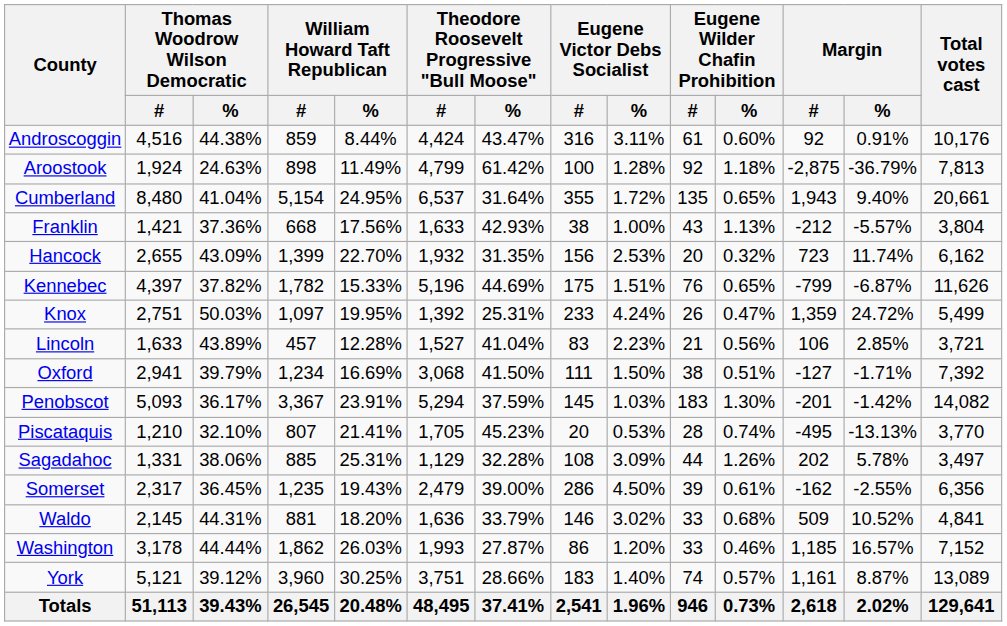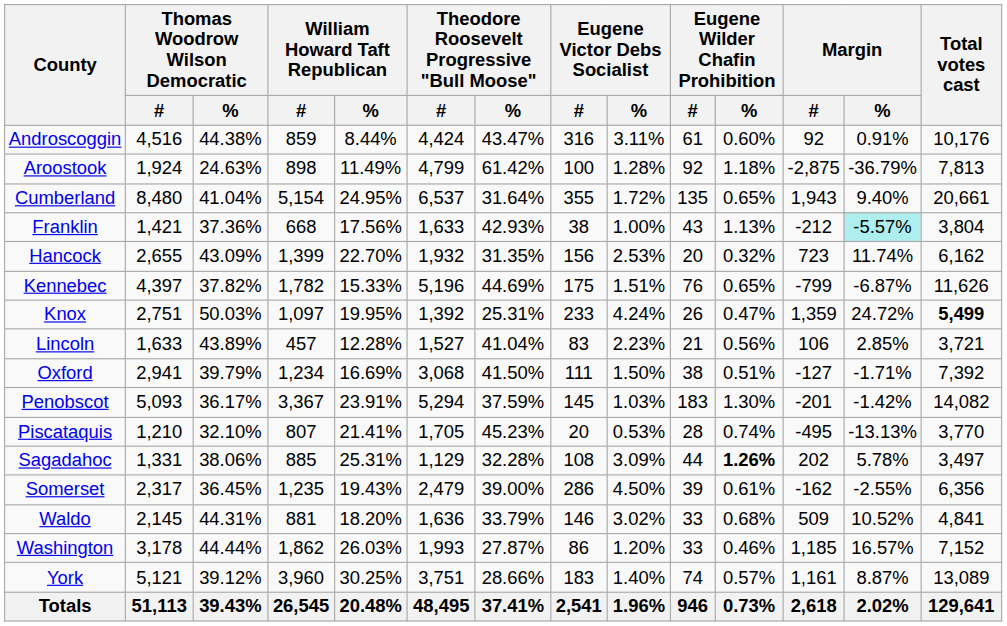(883, 227) no background -> (883, 227) paleturquoise background
(961, 314) normal -> (961, 314) bold
(749, 460) normal -> (749, 460) bold
